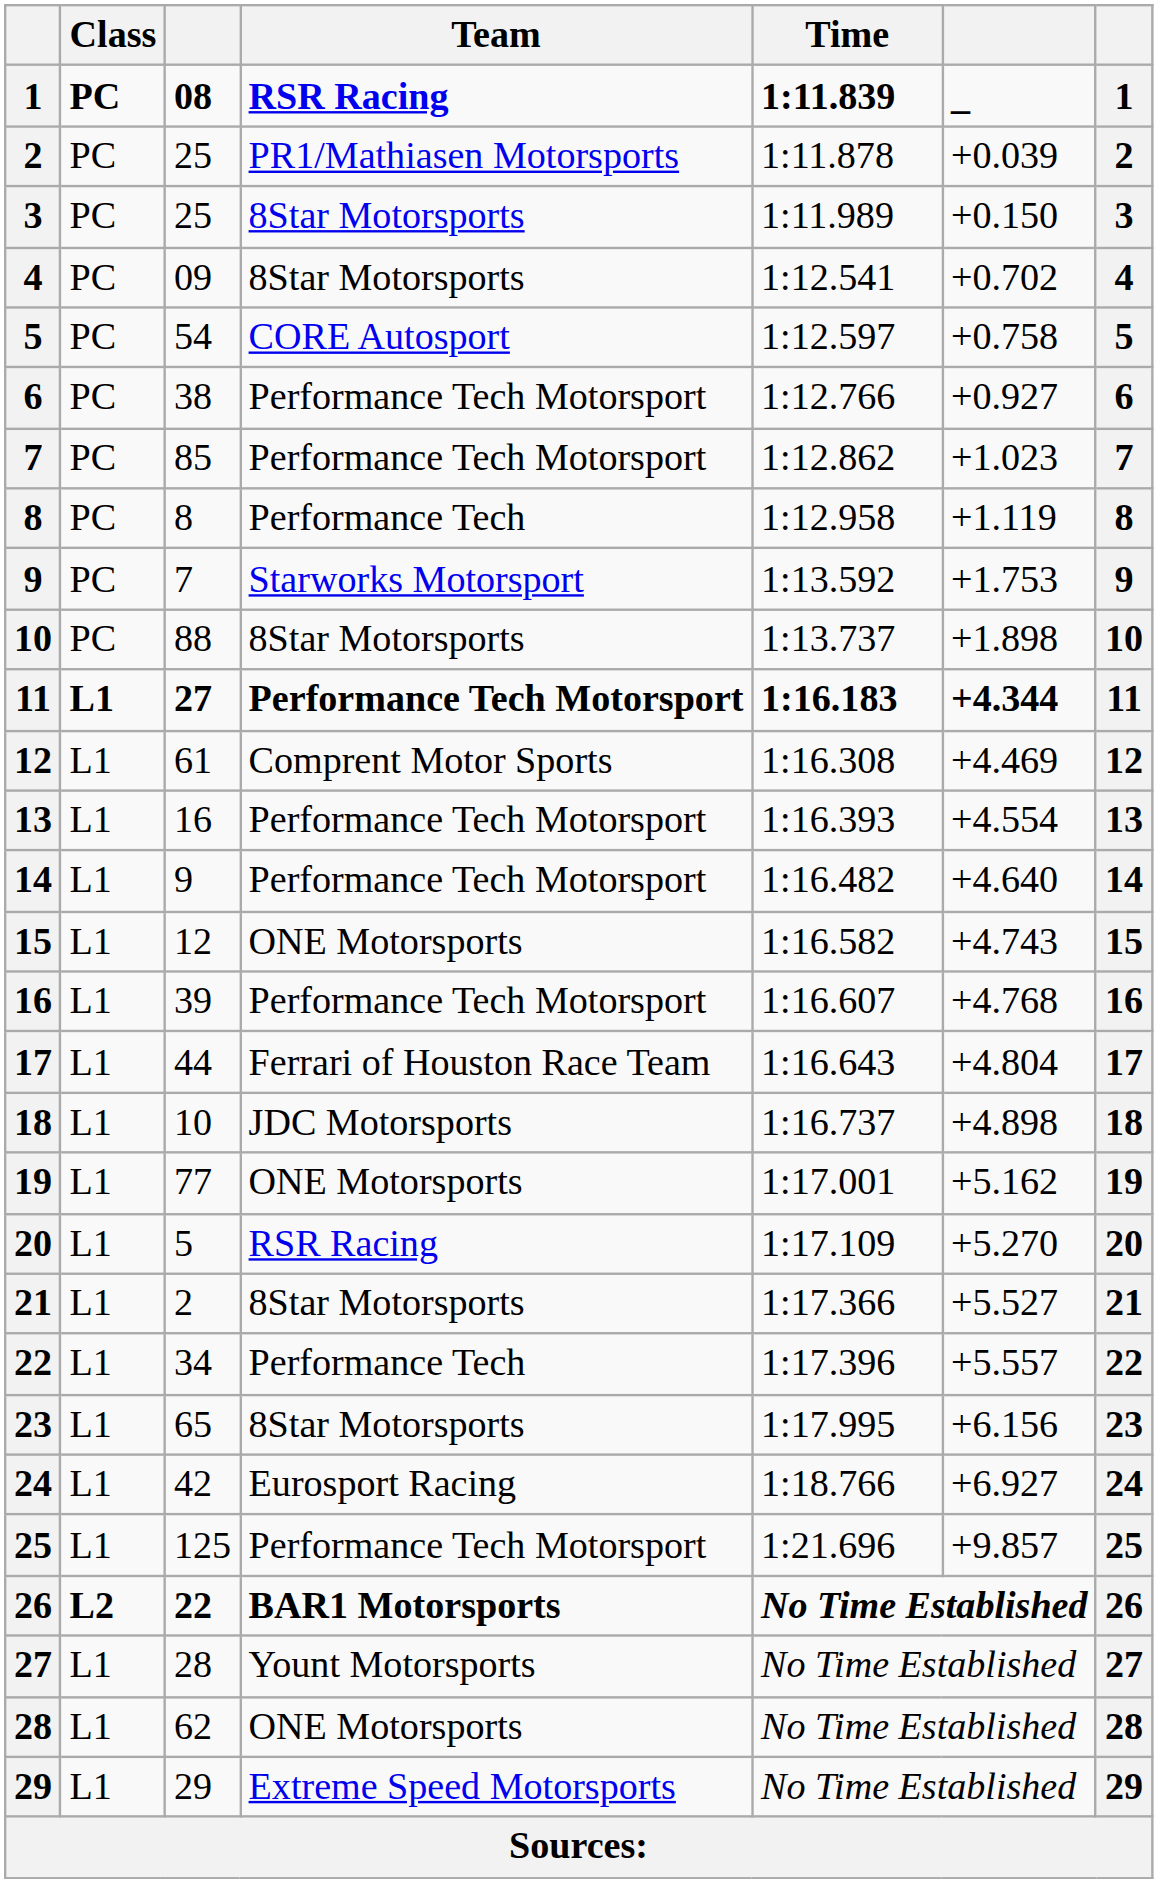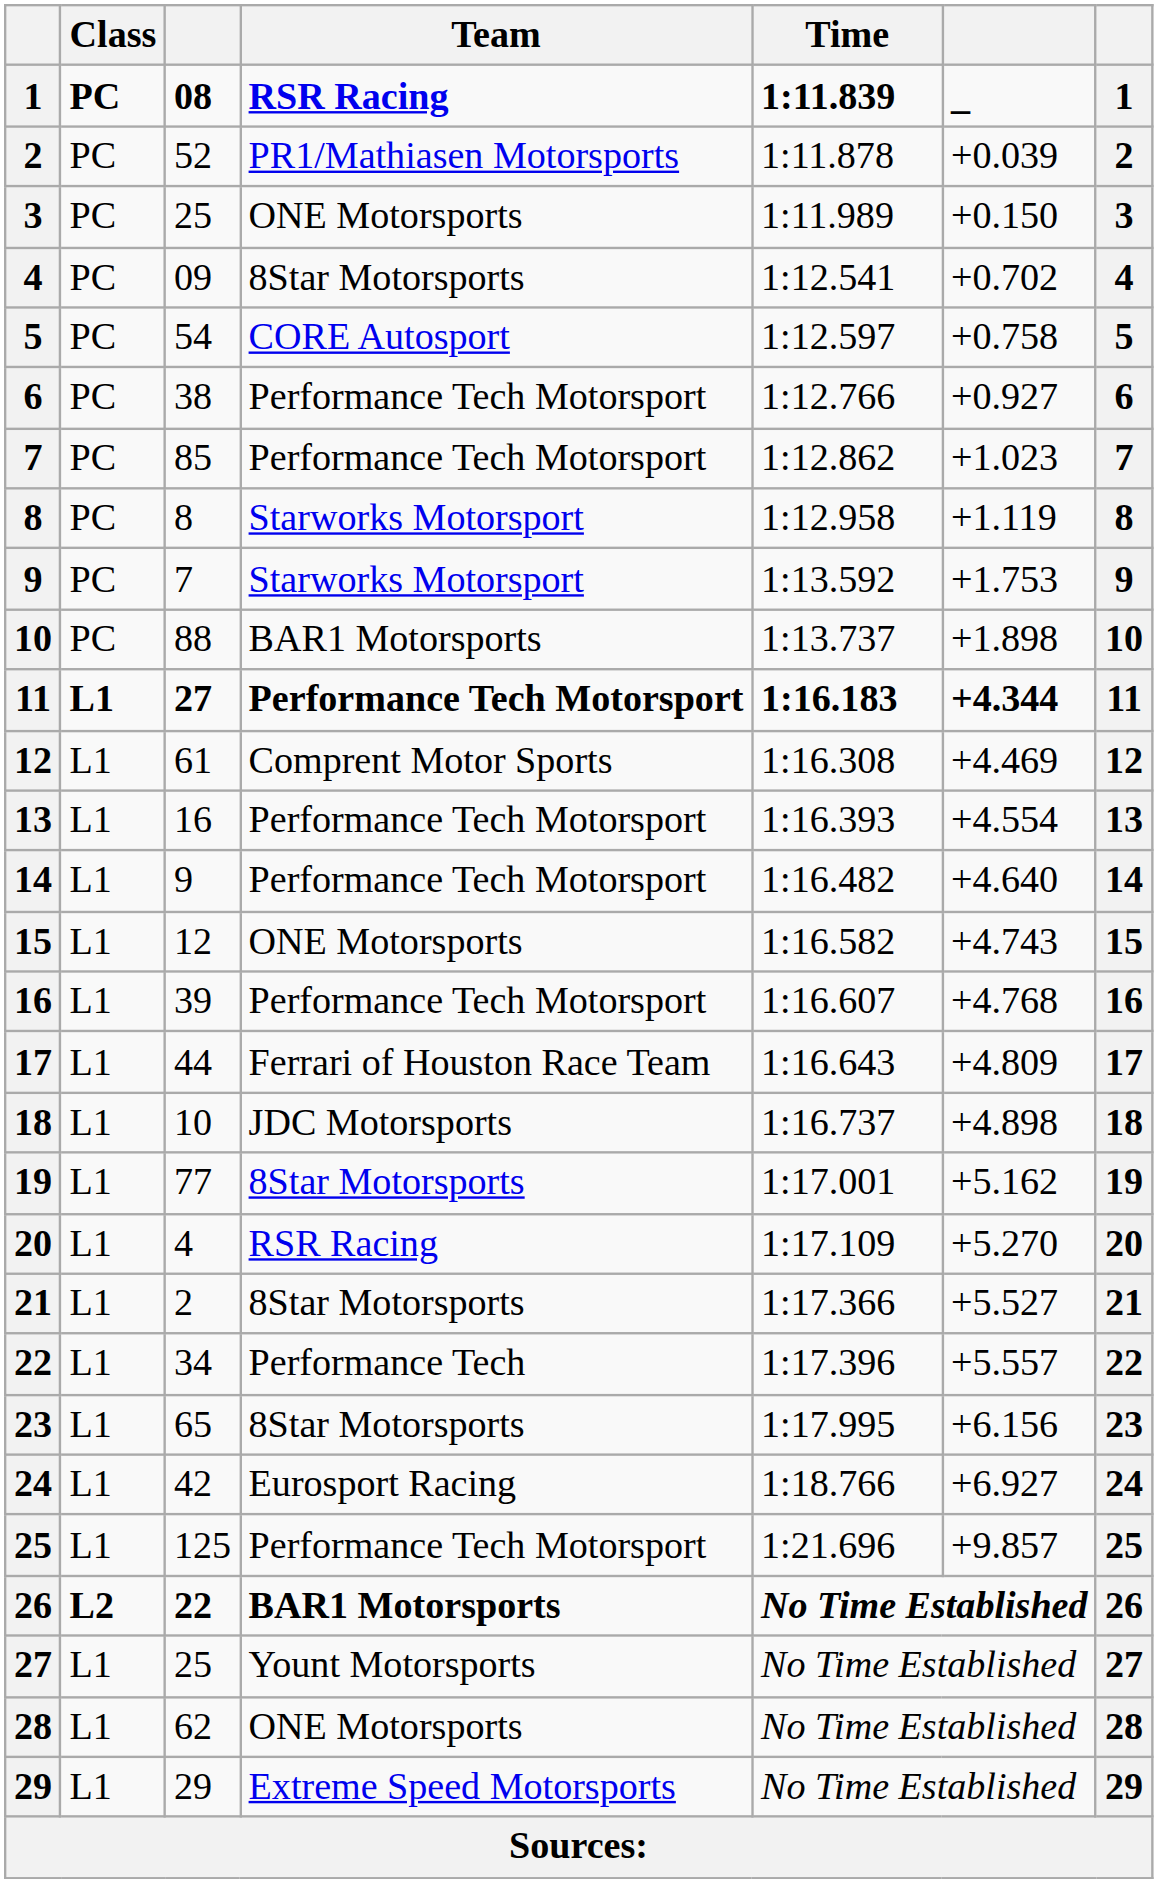(193, 155) 25 -> (193, 155) 52
(387, 215) 8Star Motorsports -> (386, 215) ONE Motorsports
(387, 517) Performance Tech -> (416, 517) Starworks Motorsport
(387, 638) 8Star Motorsports -> (395, 638) BAR1 Motorsports
(1005, 1061) +4.804 -> (1005, 1061) +4.809
(386, 1182) ONE Motorsports -> (387, 1182) 8Star Motorsports
(183, 1242) 5 -> (183, 1242) 4
(193, 1665) 28 -> (193, 1665) 25
